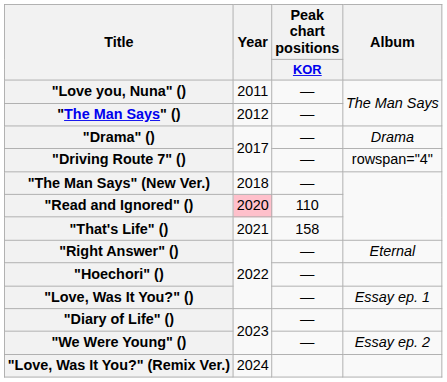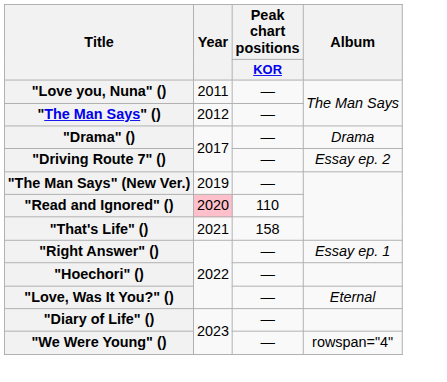(392, 160) rowspan="4" -> (353, 160) Essay ep. 2
(253, 182) 2018 -> (213, 182) 2019
(392, 251) Eternal -> (353, 251) Essay ep. 1
(392, 297) Essay ep. 1 -> (353, 297) Eternal
(392, 342) Essay ep. 2 -> (353, 342) rowspan="4"
- row: (119, 365)
